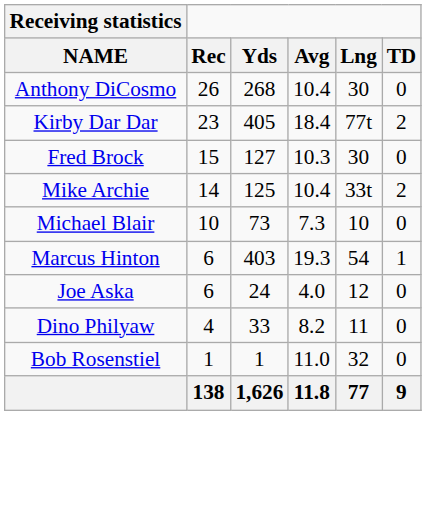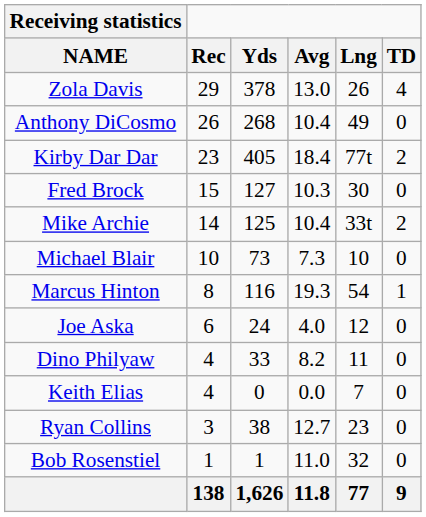+ row: (96, 88)
(359, 88) 30 -> (359, 122) 49
(208, 257) 6 -> (208, 291) 8
(259, 257) 403 -> (259, 291) 116
+ row: (96, 392)
+ row: (96, 426)
